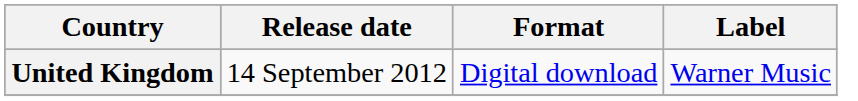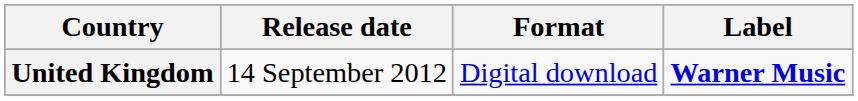(751, 71) normal -> (758, 71) bold
